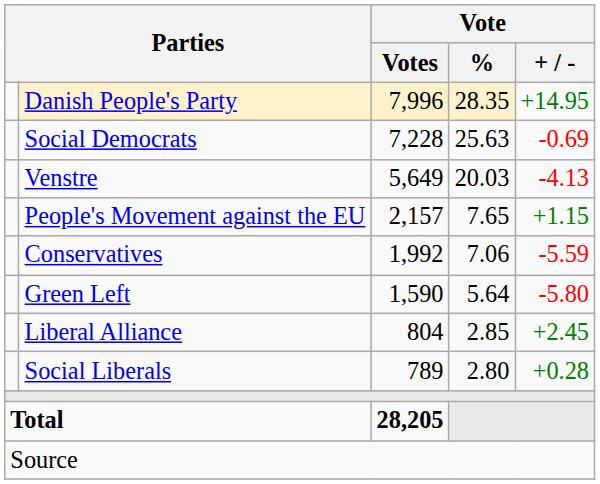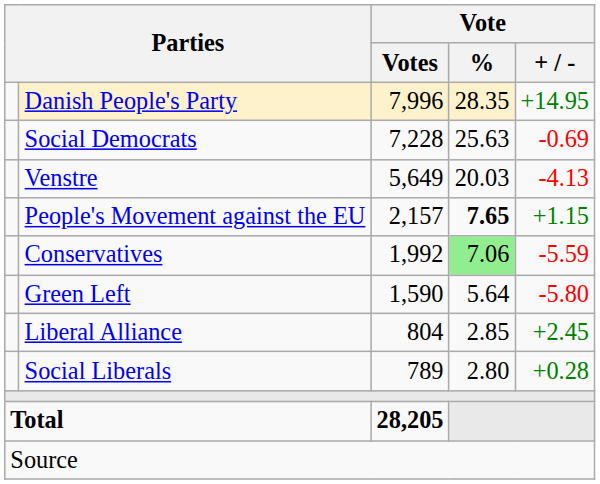(488, 216) normal -> (488, 216) bold
(488, 255) no background -> (488, 255) lightgreen background
